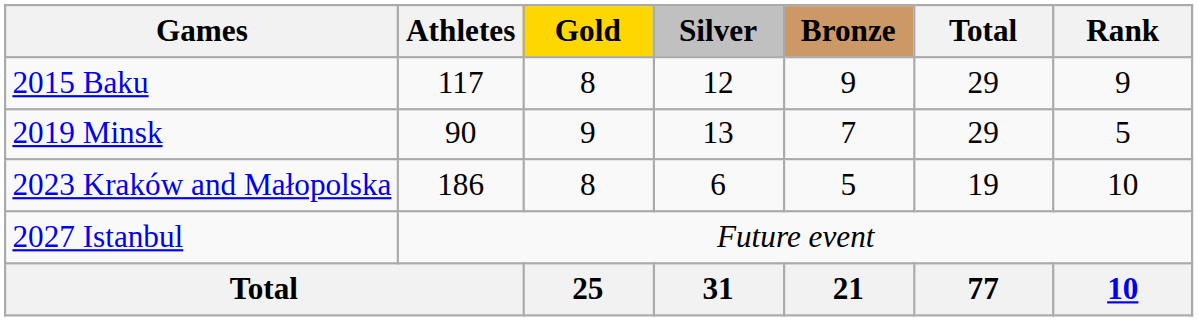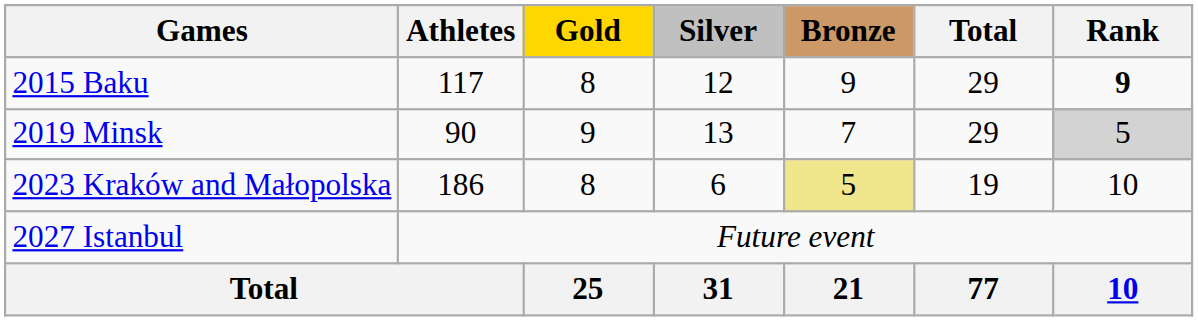(1123, 82) normal -> (1123, 82) bold
(1123, 133) no background -> (1123, 133) lightgrey background
(848, 185) no background -> (848, 185) khaki background
